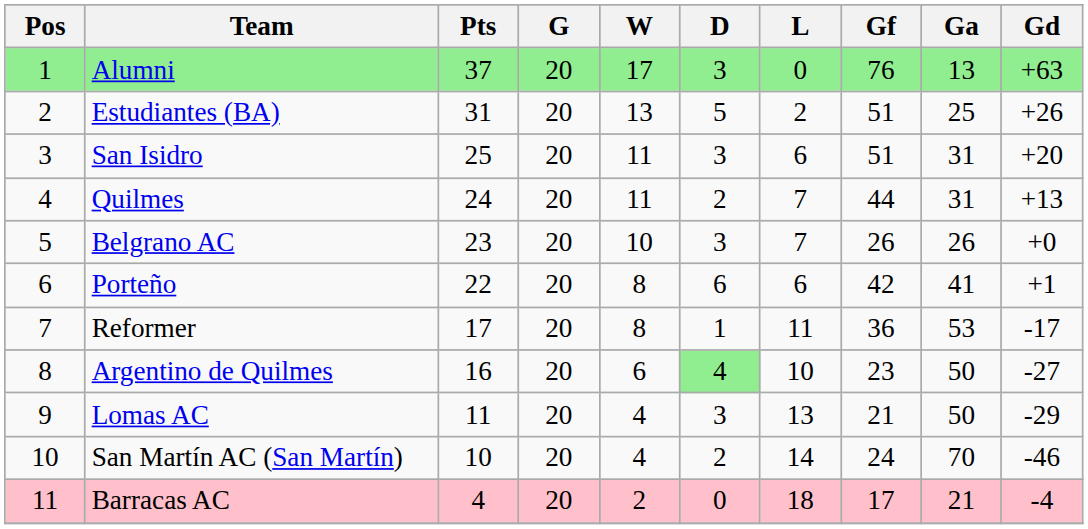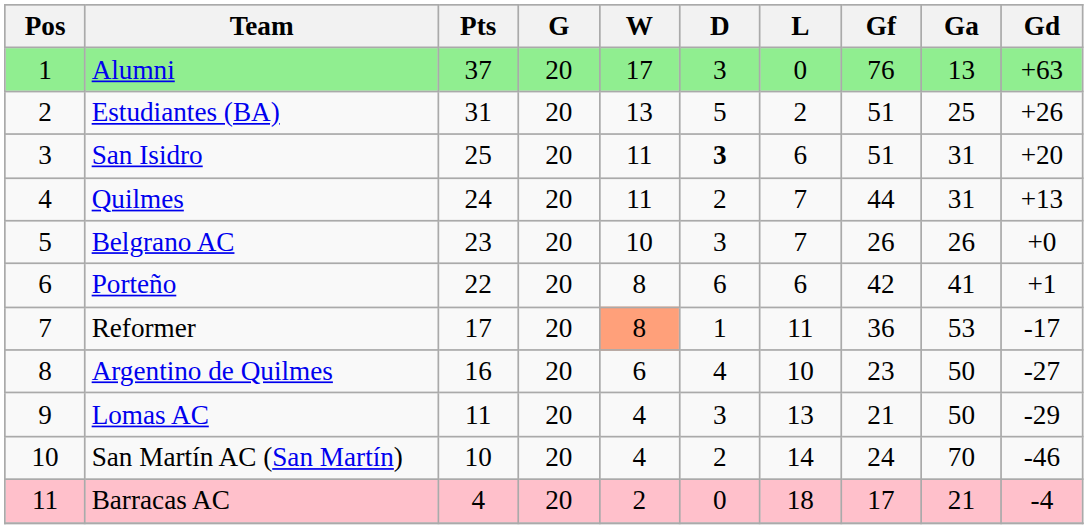(720, 155) normal -> (720, 155) bold
(639, 328) no background -> (639, 328) lightsalmon background
(720, 371) lightgreen background -> (720, 371) no background
